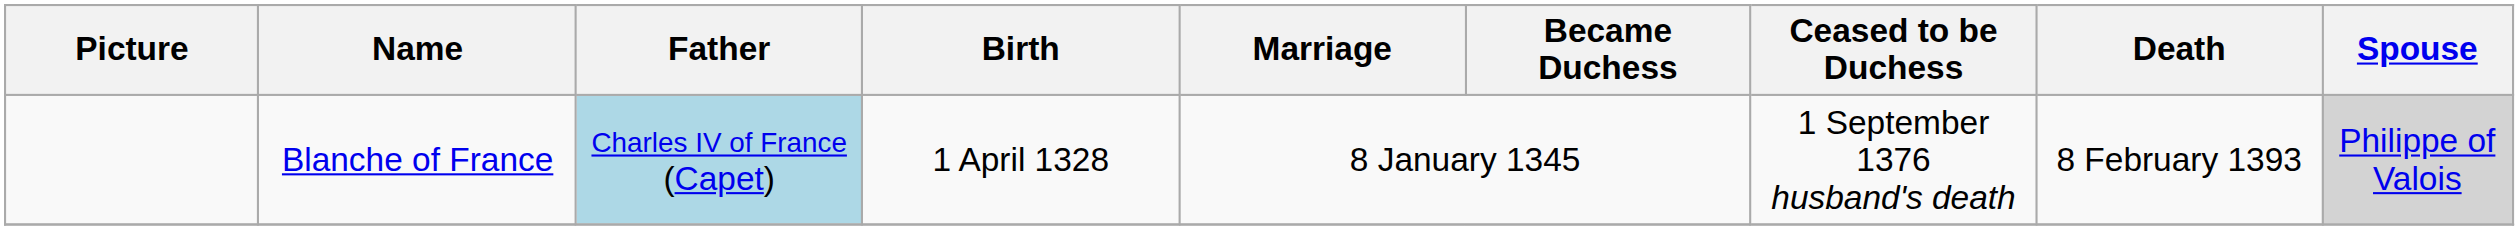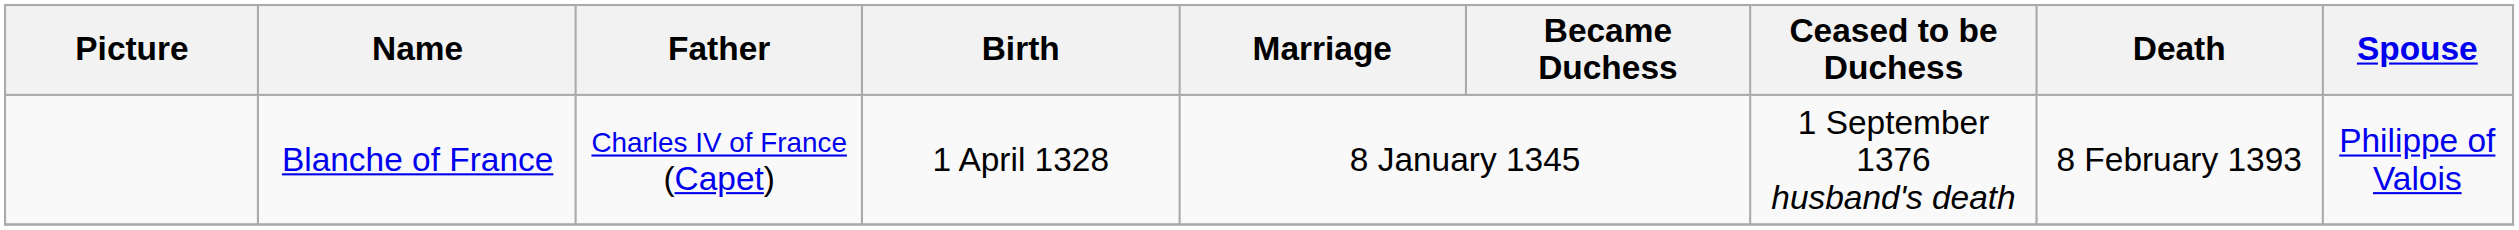(719, 161) lightblue background -> (719, 161) no background
(2417, 159) lightgrey background -> (2417, 159) no background
